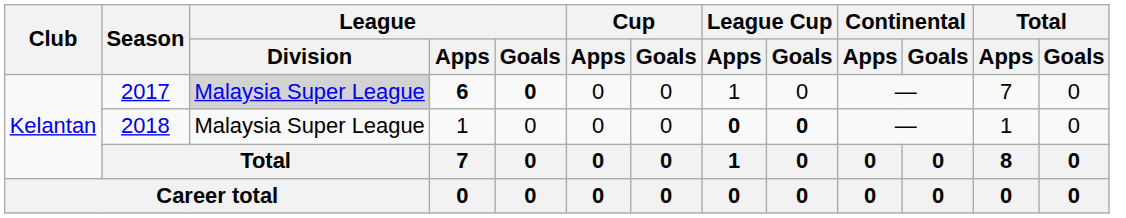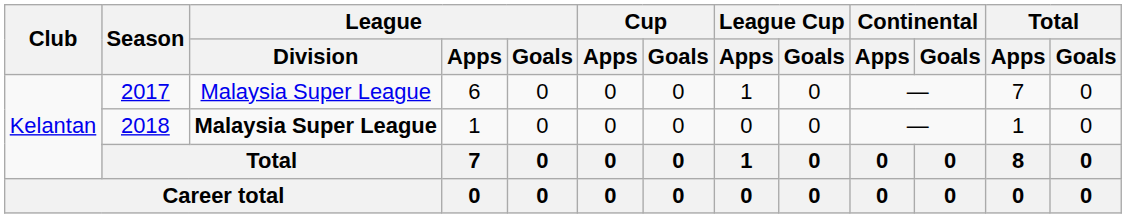(310, 91) lightgrey background -> (316, 91) no background
(462, 91) bold -> (474, 91) normal
(530, 91) bold -> (542, 91) normal
(310, 126) normal -> (316, 126) bold
(734, 126) bold -> (746, 126) normal
(802, 126) bold -> (814, 126) normal
